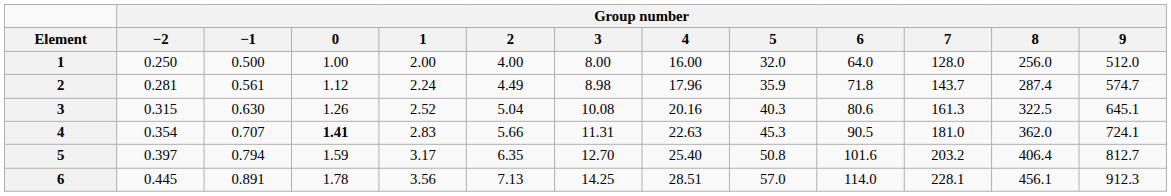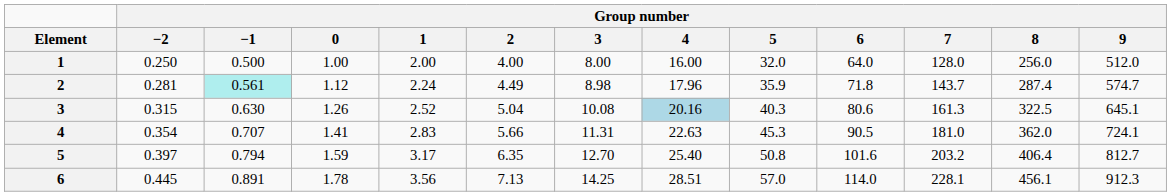(248, 86) no background -> (248, 86) paleturquoise background
(685, 109) no background -> (685, 109) lightblue background
(336, 132) bold -> (336, 132) normal
